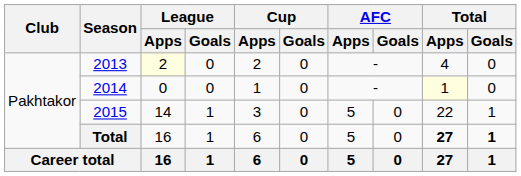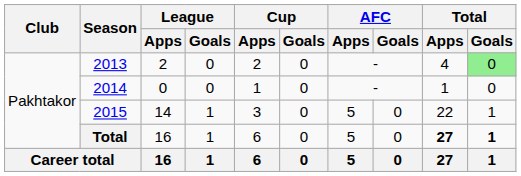(163, 65) lightyellow background -> (163, 65) no background
(492, 65) no background -> (492, 65) lightgreen background
(445, 89) lightyellow background -> (445, 89) no background
